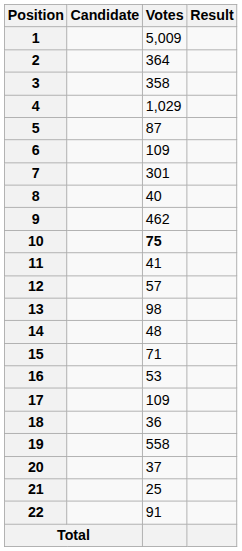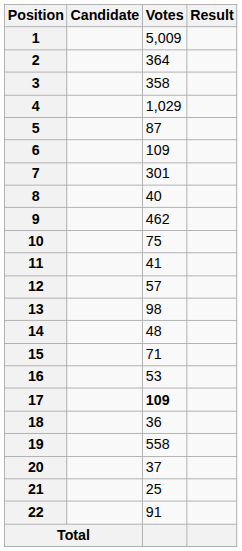(154, 241) bold -> (154, 241) normal
(158, 399) normal -> (158, 399) bold
